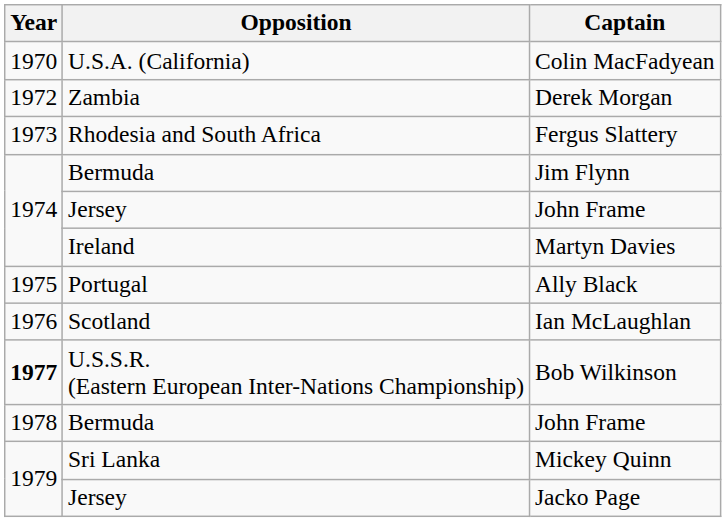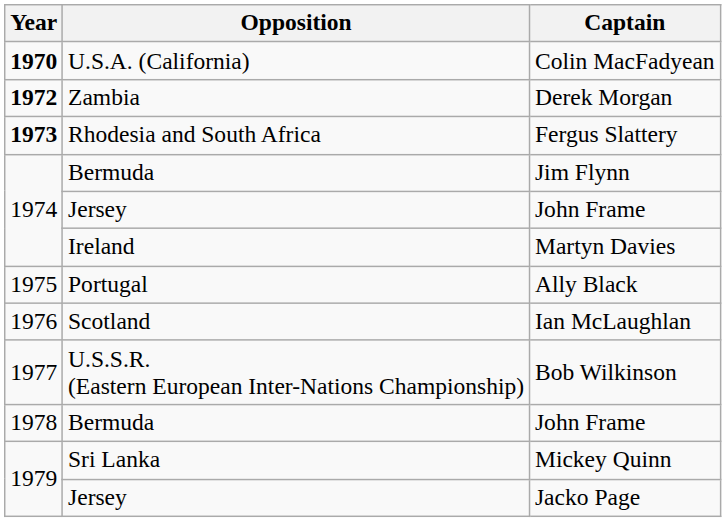(34, 60) normal -> (34, 60) bold
(34, 97) normal -> (34, 97) bold
(34, 135) normal -> (34, 135) bold
(34, 372) bold -> (34, 372) normal
